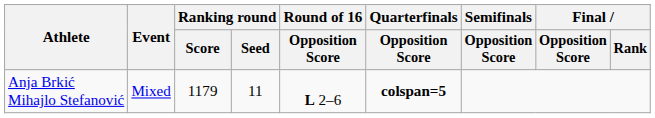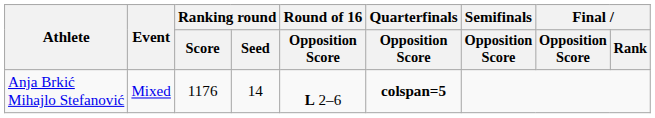(203, 91) 1179 -> (203, 91) 1176
(255, 91) 11 -> (255, 91) 14
